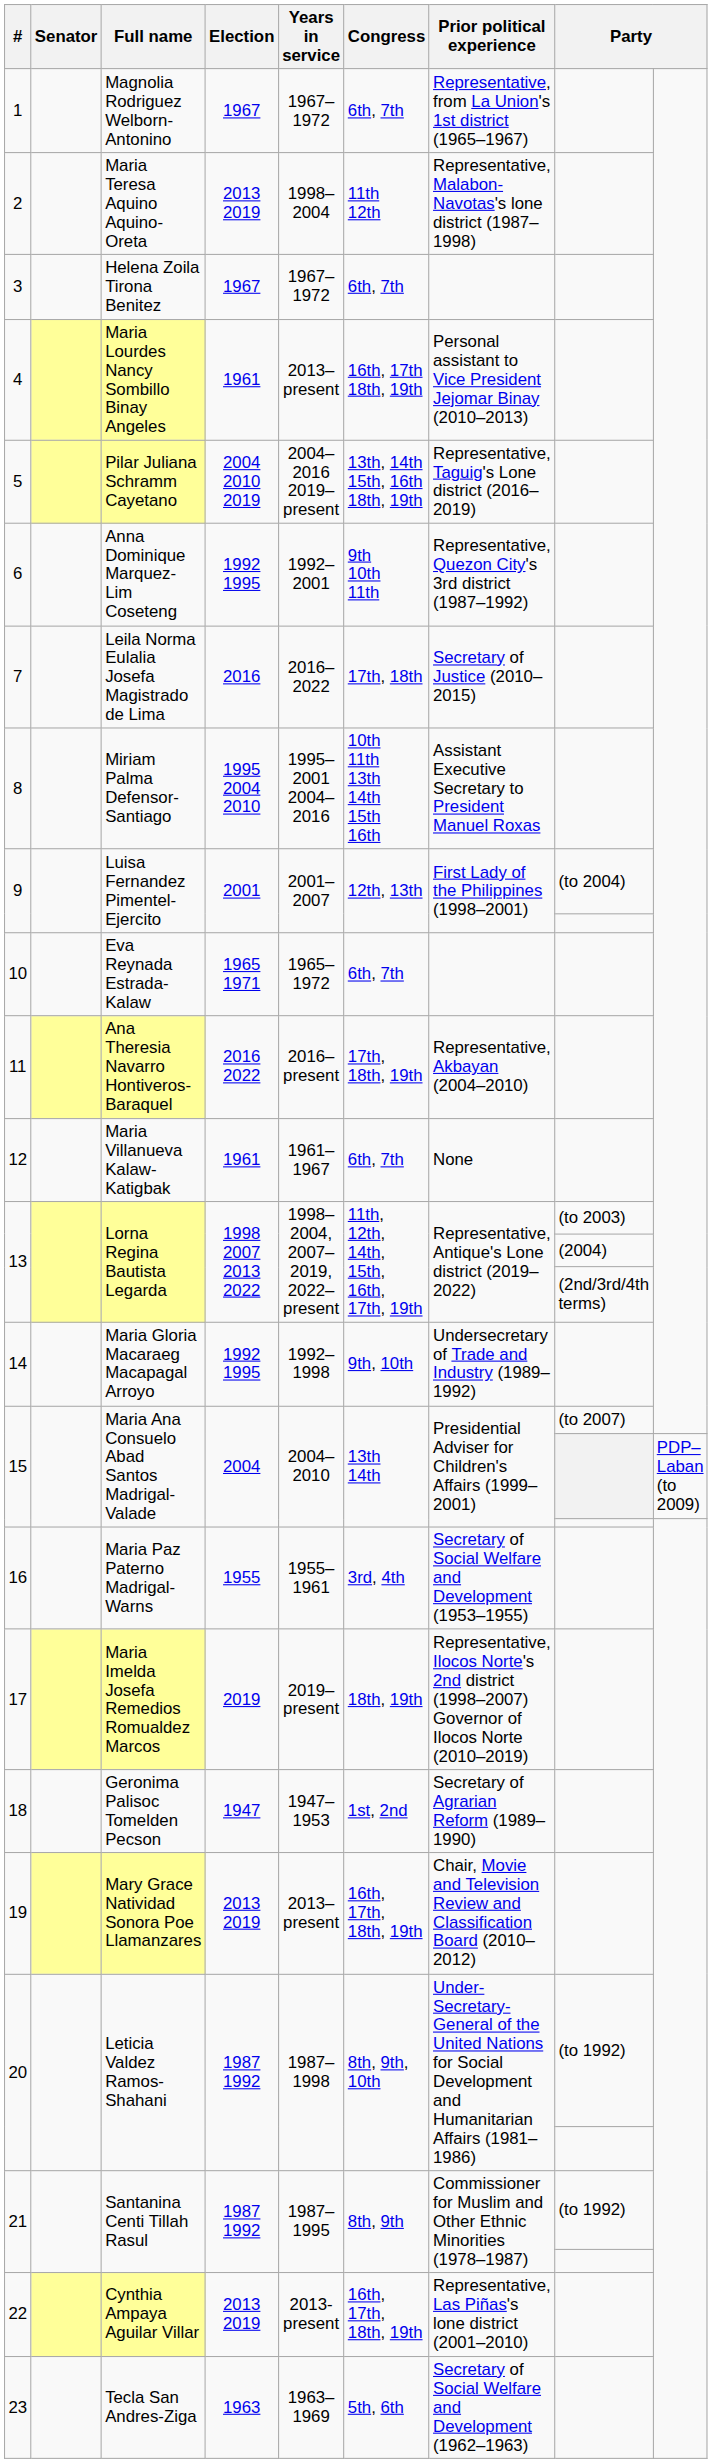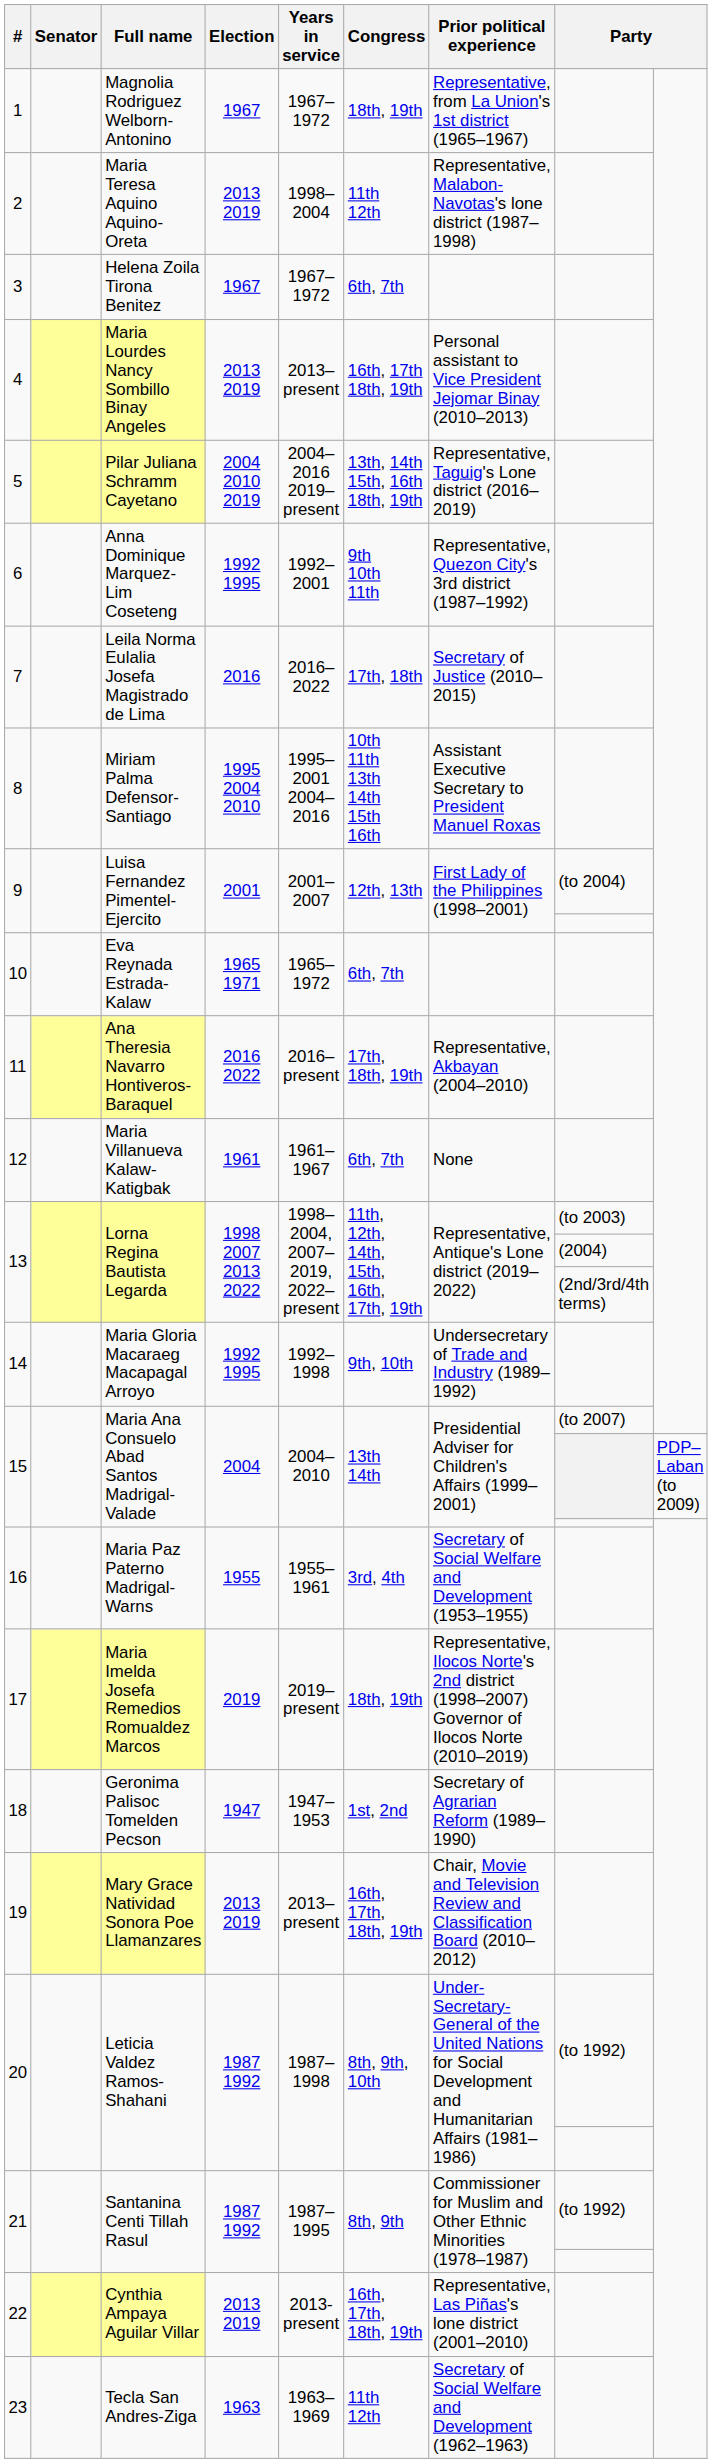(376, 110) 6th, 7th -> (385, 110) 18th, 19th
(242, 379) 1961 -> (242, 379) 2013 2019
(376, 2407) 5th, 6th -> (364, 2407) 11th 12th
